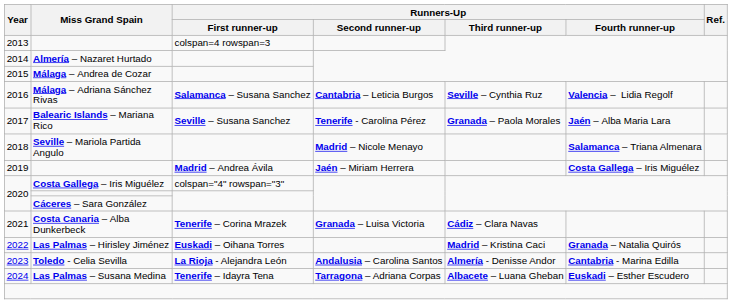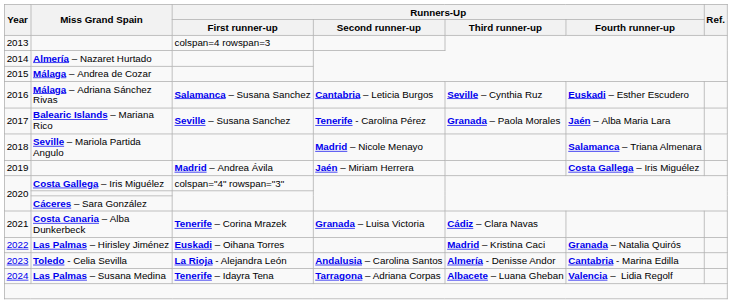(620, 94) Valencia – Lidia Regolf -> (629, 94) Euskadi – Esther Escudero
(629, 276) Euskadi – Esther Escudero -> (620, 276) Valencia – Lidia Regolf
